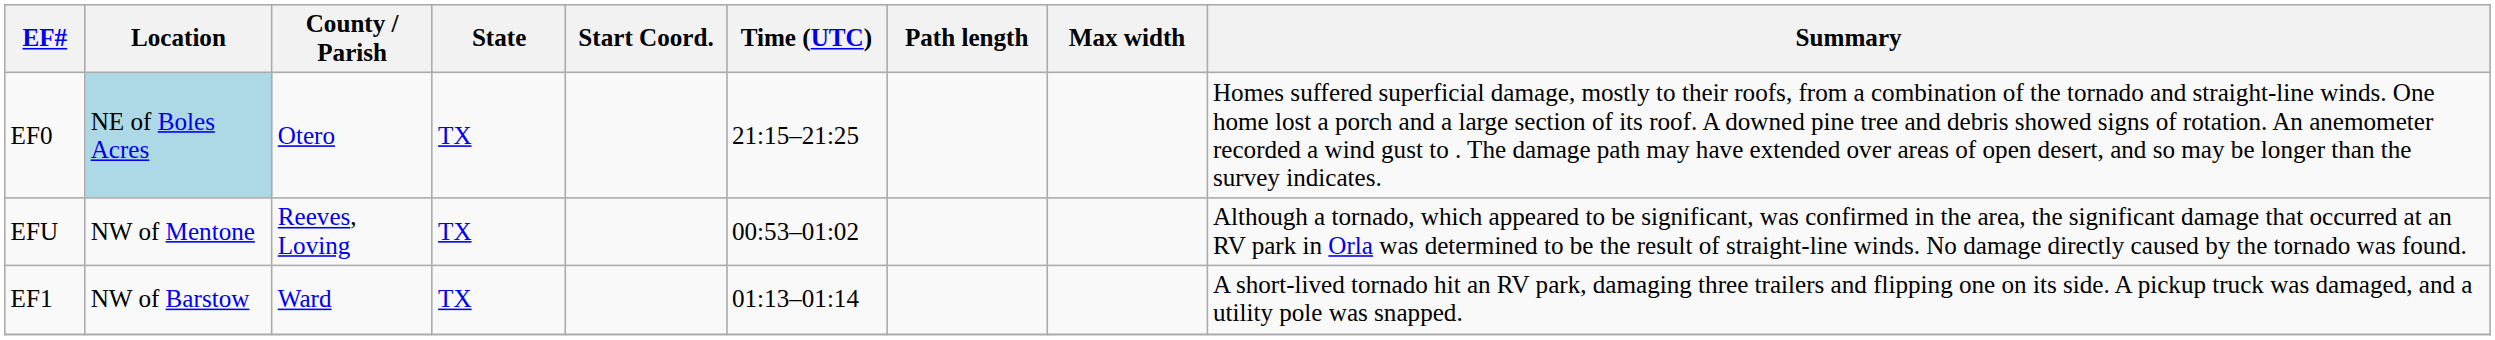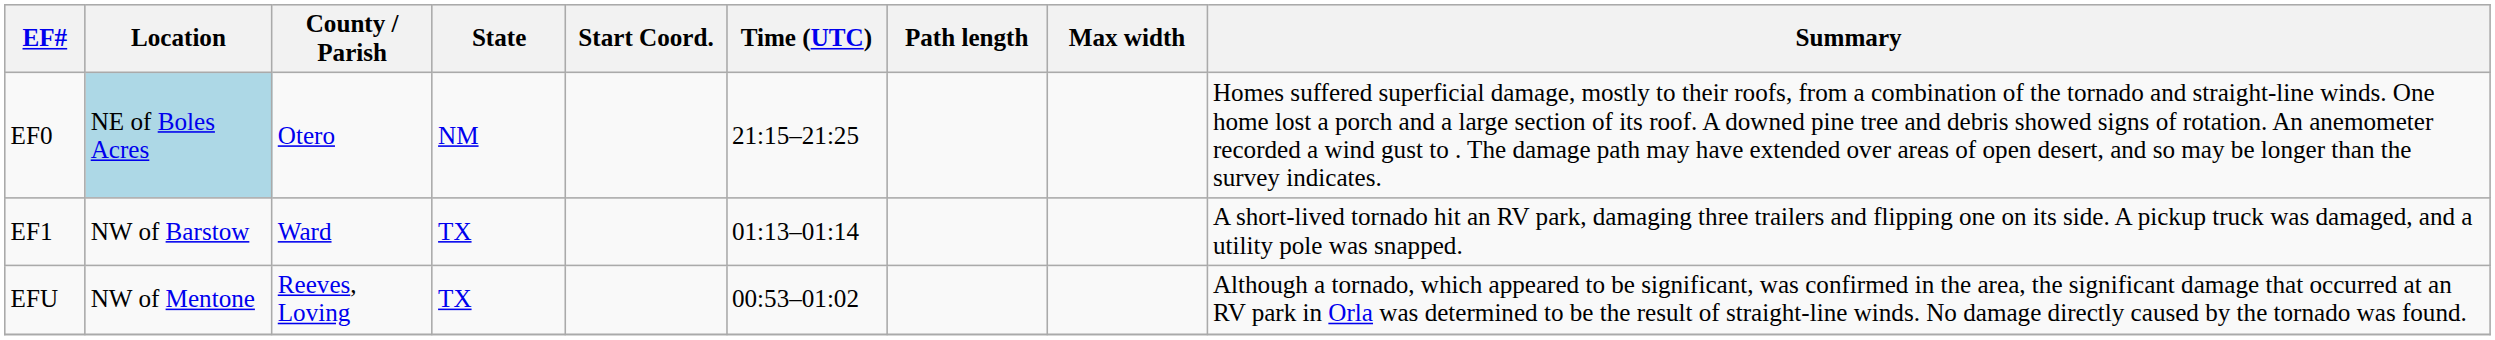(455, 134) TX -> (458, 134) NM
rows swapped: (34, 231) <-> (32, 299)
